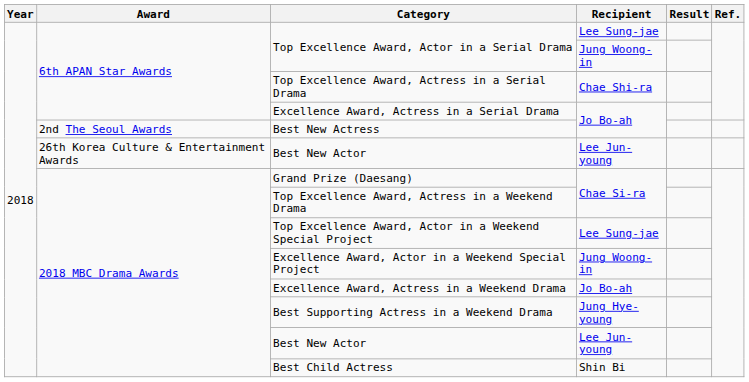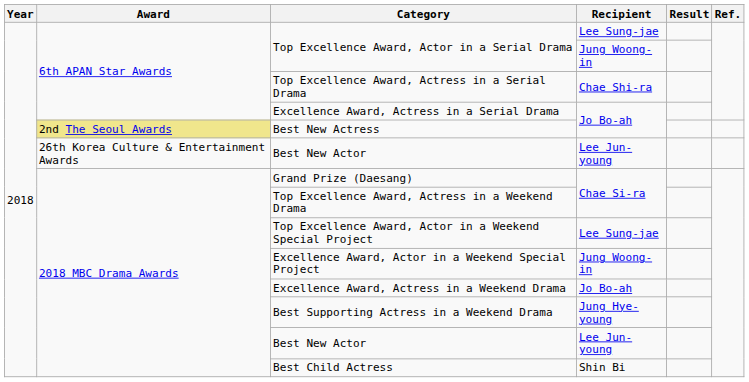(105, 129) no background -> (105, 129) khaki background
